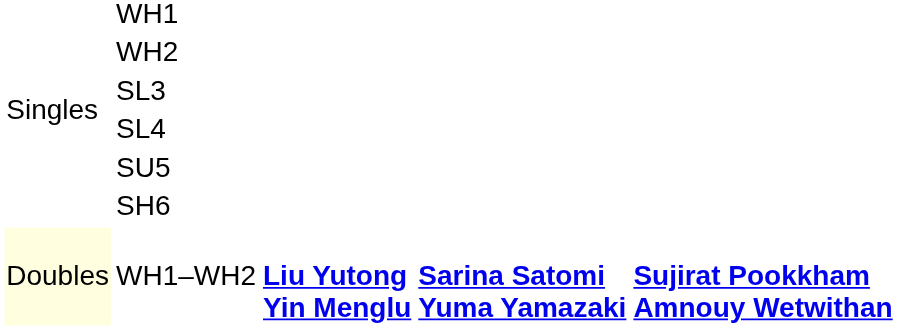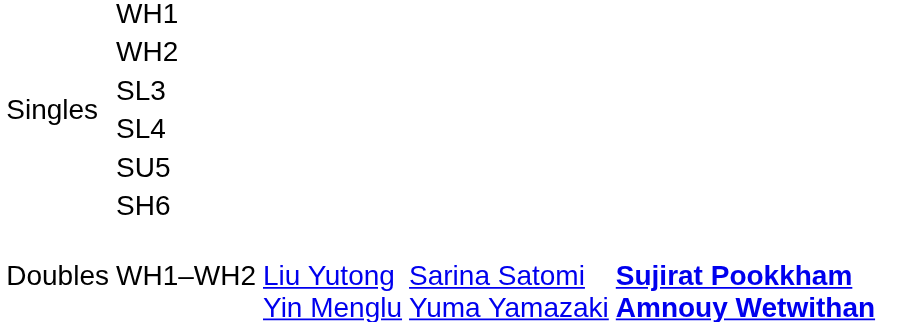(58, 276) lightyellow background -> (58, 276) no background
(337, 291) bold -> (333, 291) normal
(522, 291) bold -> (509, 291) normal
